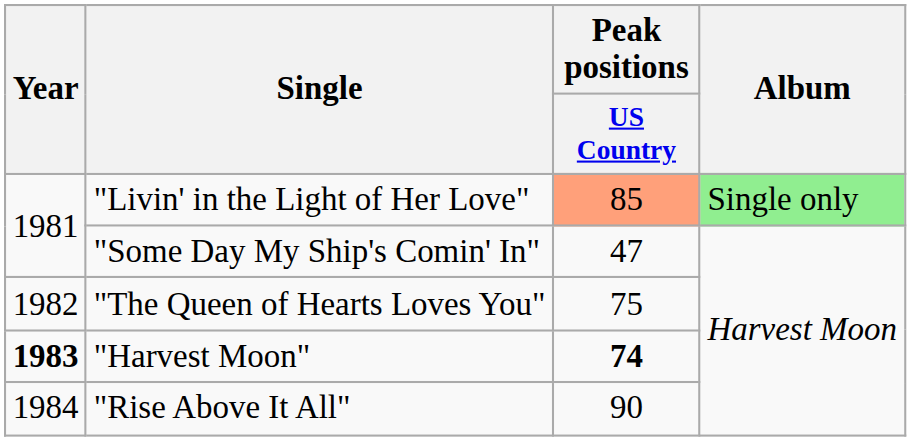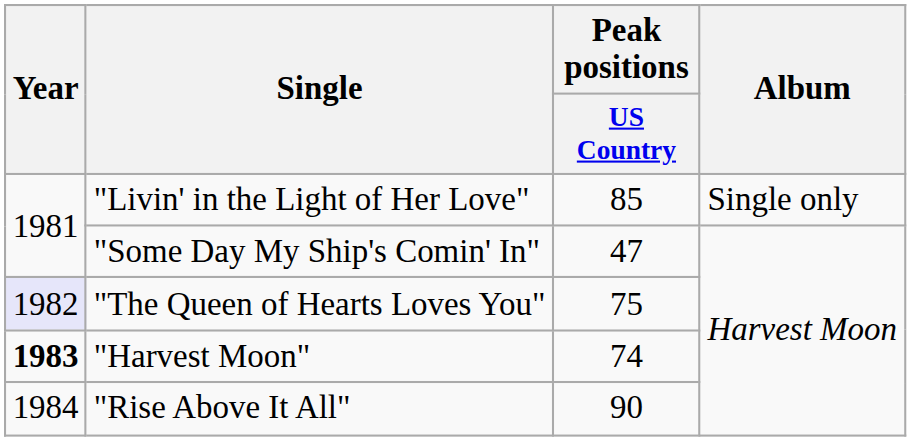(626, 198) lightsalmon background -> (626, 198) no background
(783, 198) lightgreen background -> (783, 198) no background
(46, 303) no background -> (46, 303) lavender background
(626, 355) bold -> (626, 355) normal
